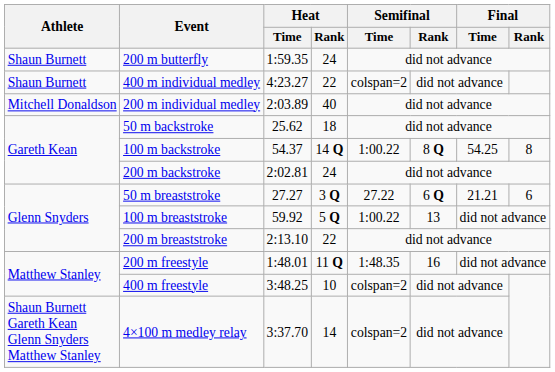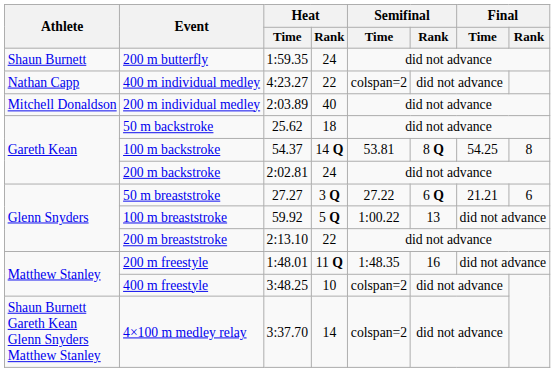(47, 82) Shaun Burnett -> (44, 82) Nathan Capp
(379, 150) 1:00.22 -> (379, 150) 53.81
